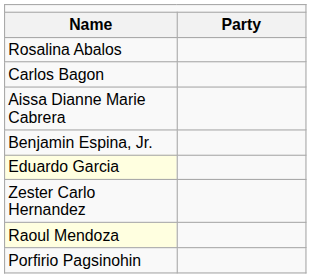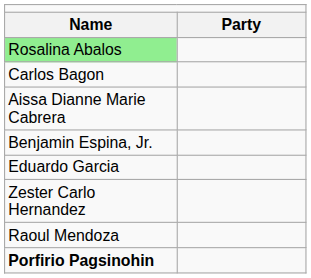(65, 50) no background -> (65, 50) lightgreen background
(64, 168) lightyellow background -> (64, 168) no background
(64, 235) lightyellow background -> (64, 235) no background
(75, 260) normal -> (81, 260) bold
